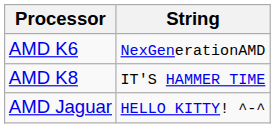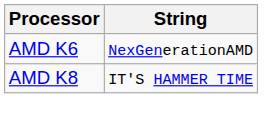- row: (60, 107)
